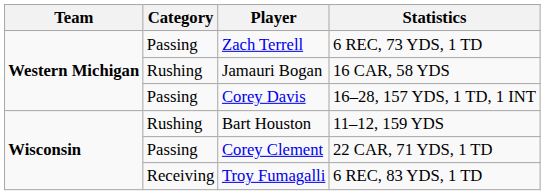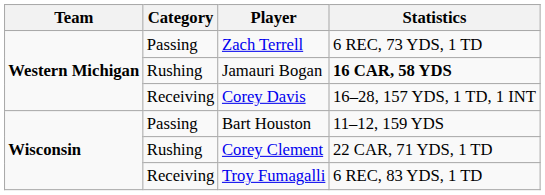(391, 70) normal -> (392, 70) bold
(172, 96) Passing -> (181, 96) Receiving
(175, 123) Rushing -> (172, 123) Passing
(172, 149) Passing -> (175, 149) Rushing
